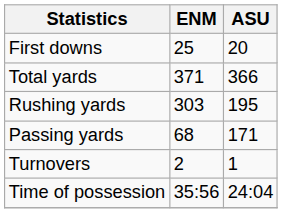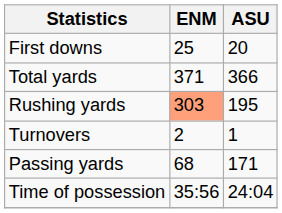(189, 105) no background -> (189, 105) lightsalmon background
rows swapped: (66, 134) <-> (49, 163)
